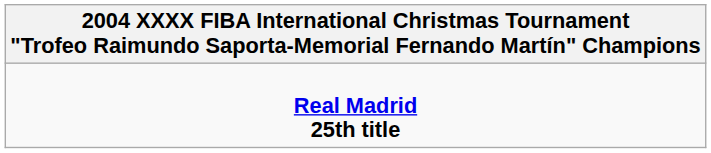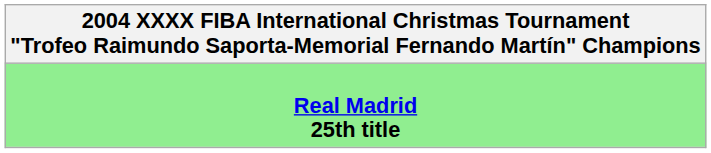(356, 117) no background -> (356, 117) lightgreen background
